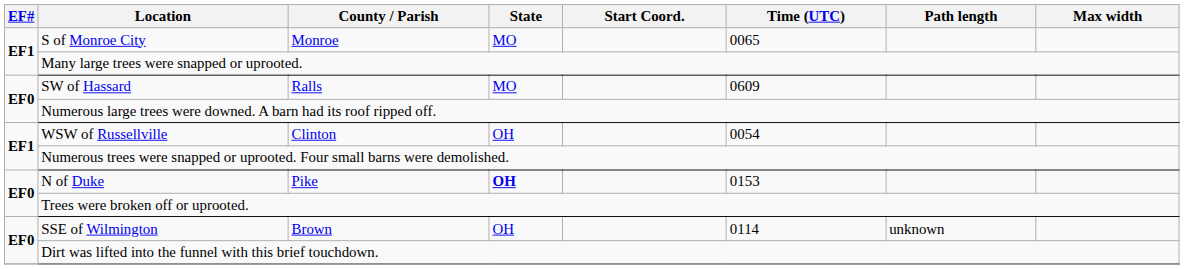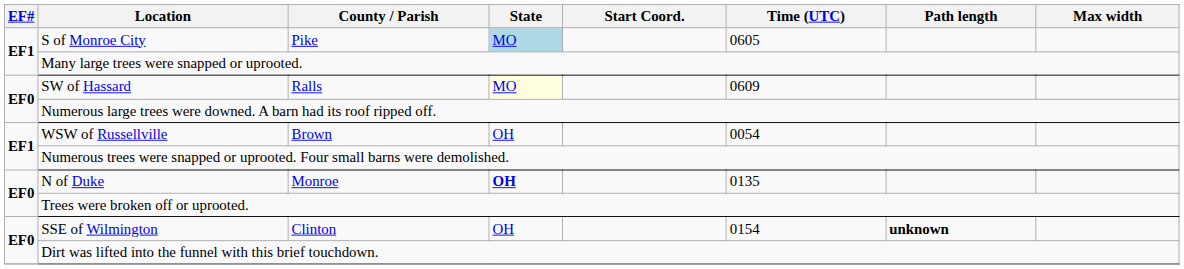(315, 39) Monroe -> (305, 39) Pike
(505, 39) no background -> (505, 39) lightblue background
(745, 39) 0065 -> (745, 39) 0605
(505, 87) no background -> (505, 87) lightyellow background
(314, 134) Clinton -> (312, 134) Brown
(305, 181) Pike -> (315, 181) Monroe
(745, 181) 0153 -> (745, 181) 0135
(312, 228) Brown -> (314, 228) Clinton
(744, 228) 0114 -> (745, 228) 0154
(917, 228) normal -> (919, 228) bold
